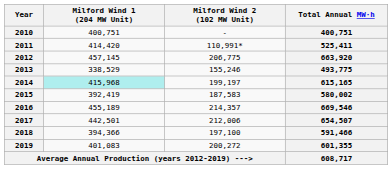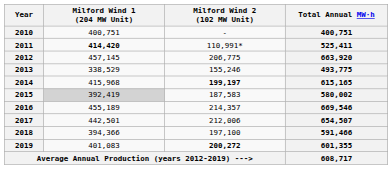(104, 44) normal -> (104, 44) bold
(104, 82) paleturquoise background -> (104, 82) no background
(225, 82) normal -> (225, 82) bold
(104, 95) no background -> (104, 95) lightgrey background
(225, 145) normal -> (225, 145) bold
